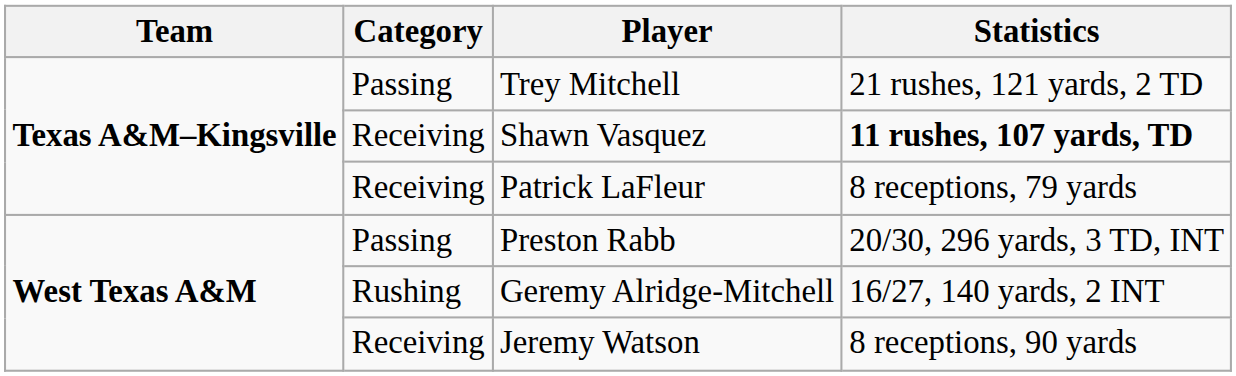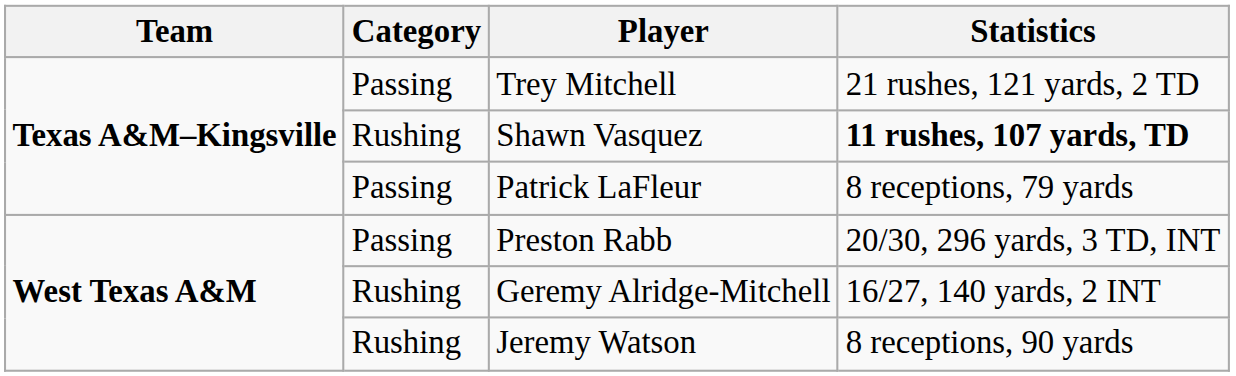(418, 135) Receiving -> (406, 135) Rushing
(418, 187) Receiving -> (402, 187) Passing
(418, 343) Receiving -> (406, 343) Rushing
